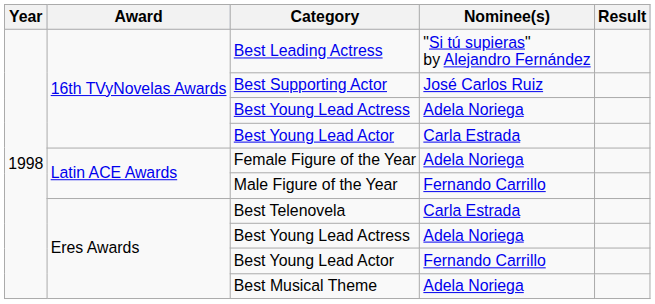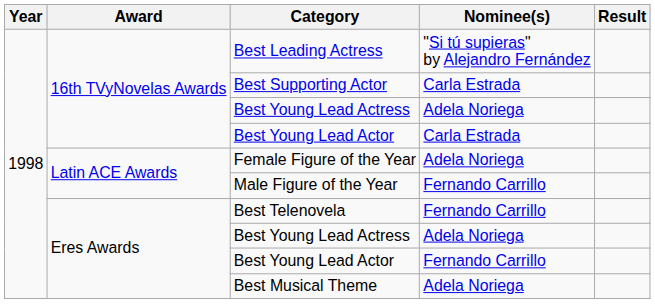(483, 85) José Carlos Ruiz -> (472, 85) Carla Estrada
(472, 210) Carla Estrada -> (485, 210) Fernando Carrillo
